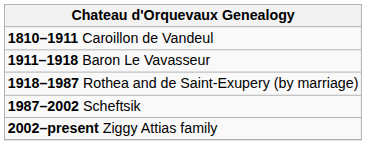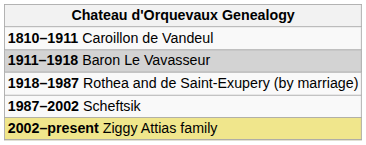(109, 60) no background -> (109, 60) lightgrey background
(113, 128) no background -> (113, 128) khaki background
